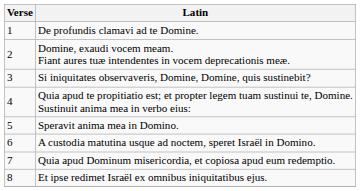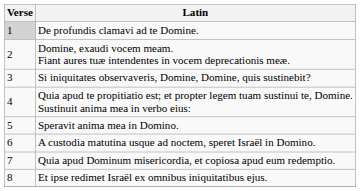(10, 30) no background -> (10, 30) lightgrey background
